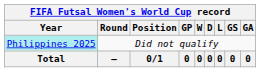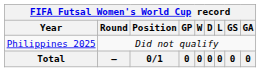(51, 43) paleturquoise background -> (51, 43) no background
